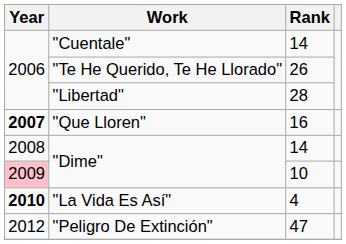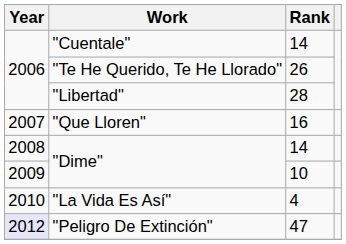(27, 122) bold -> (27, 122) normal
(27, 174) pink background -> (27, 174) no background
(27, 200) bold -> (27, 200) normal
(27, 226) no background -> (27, 226) lavender background
